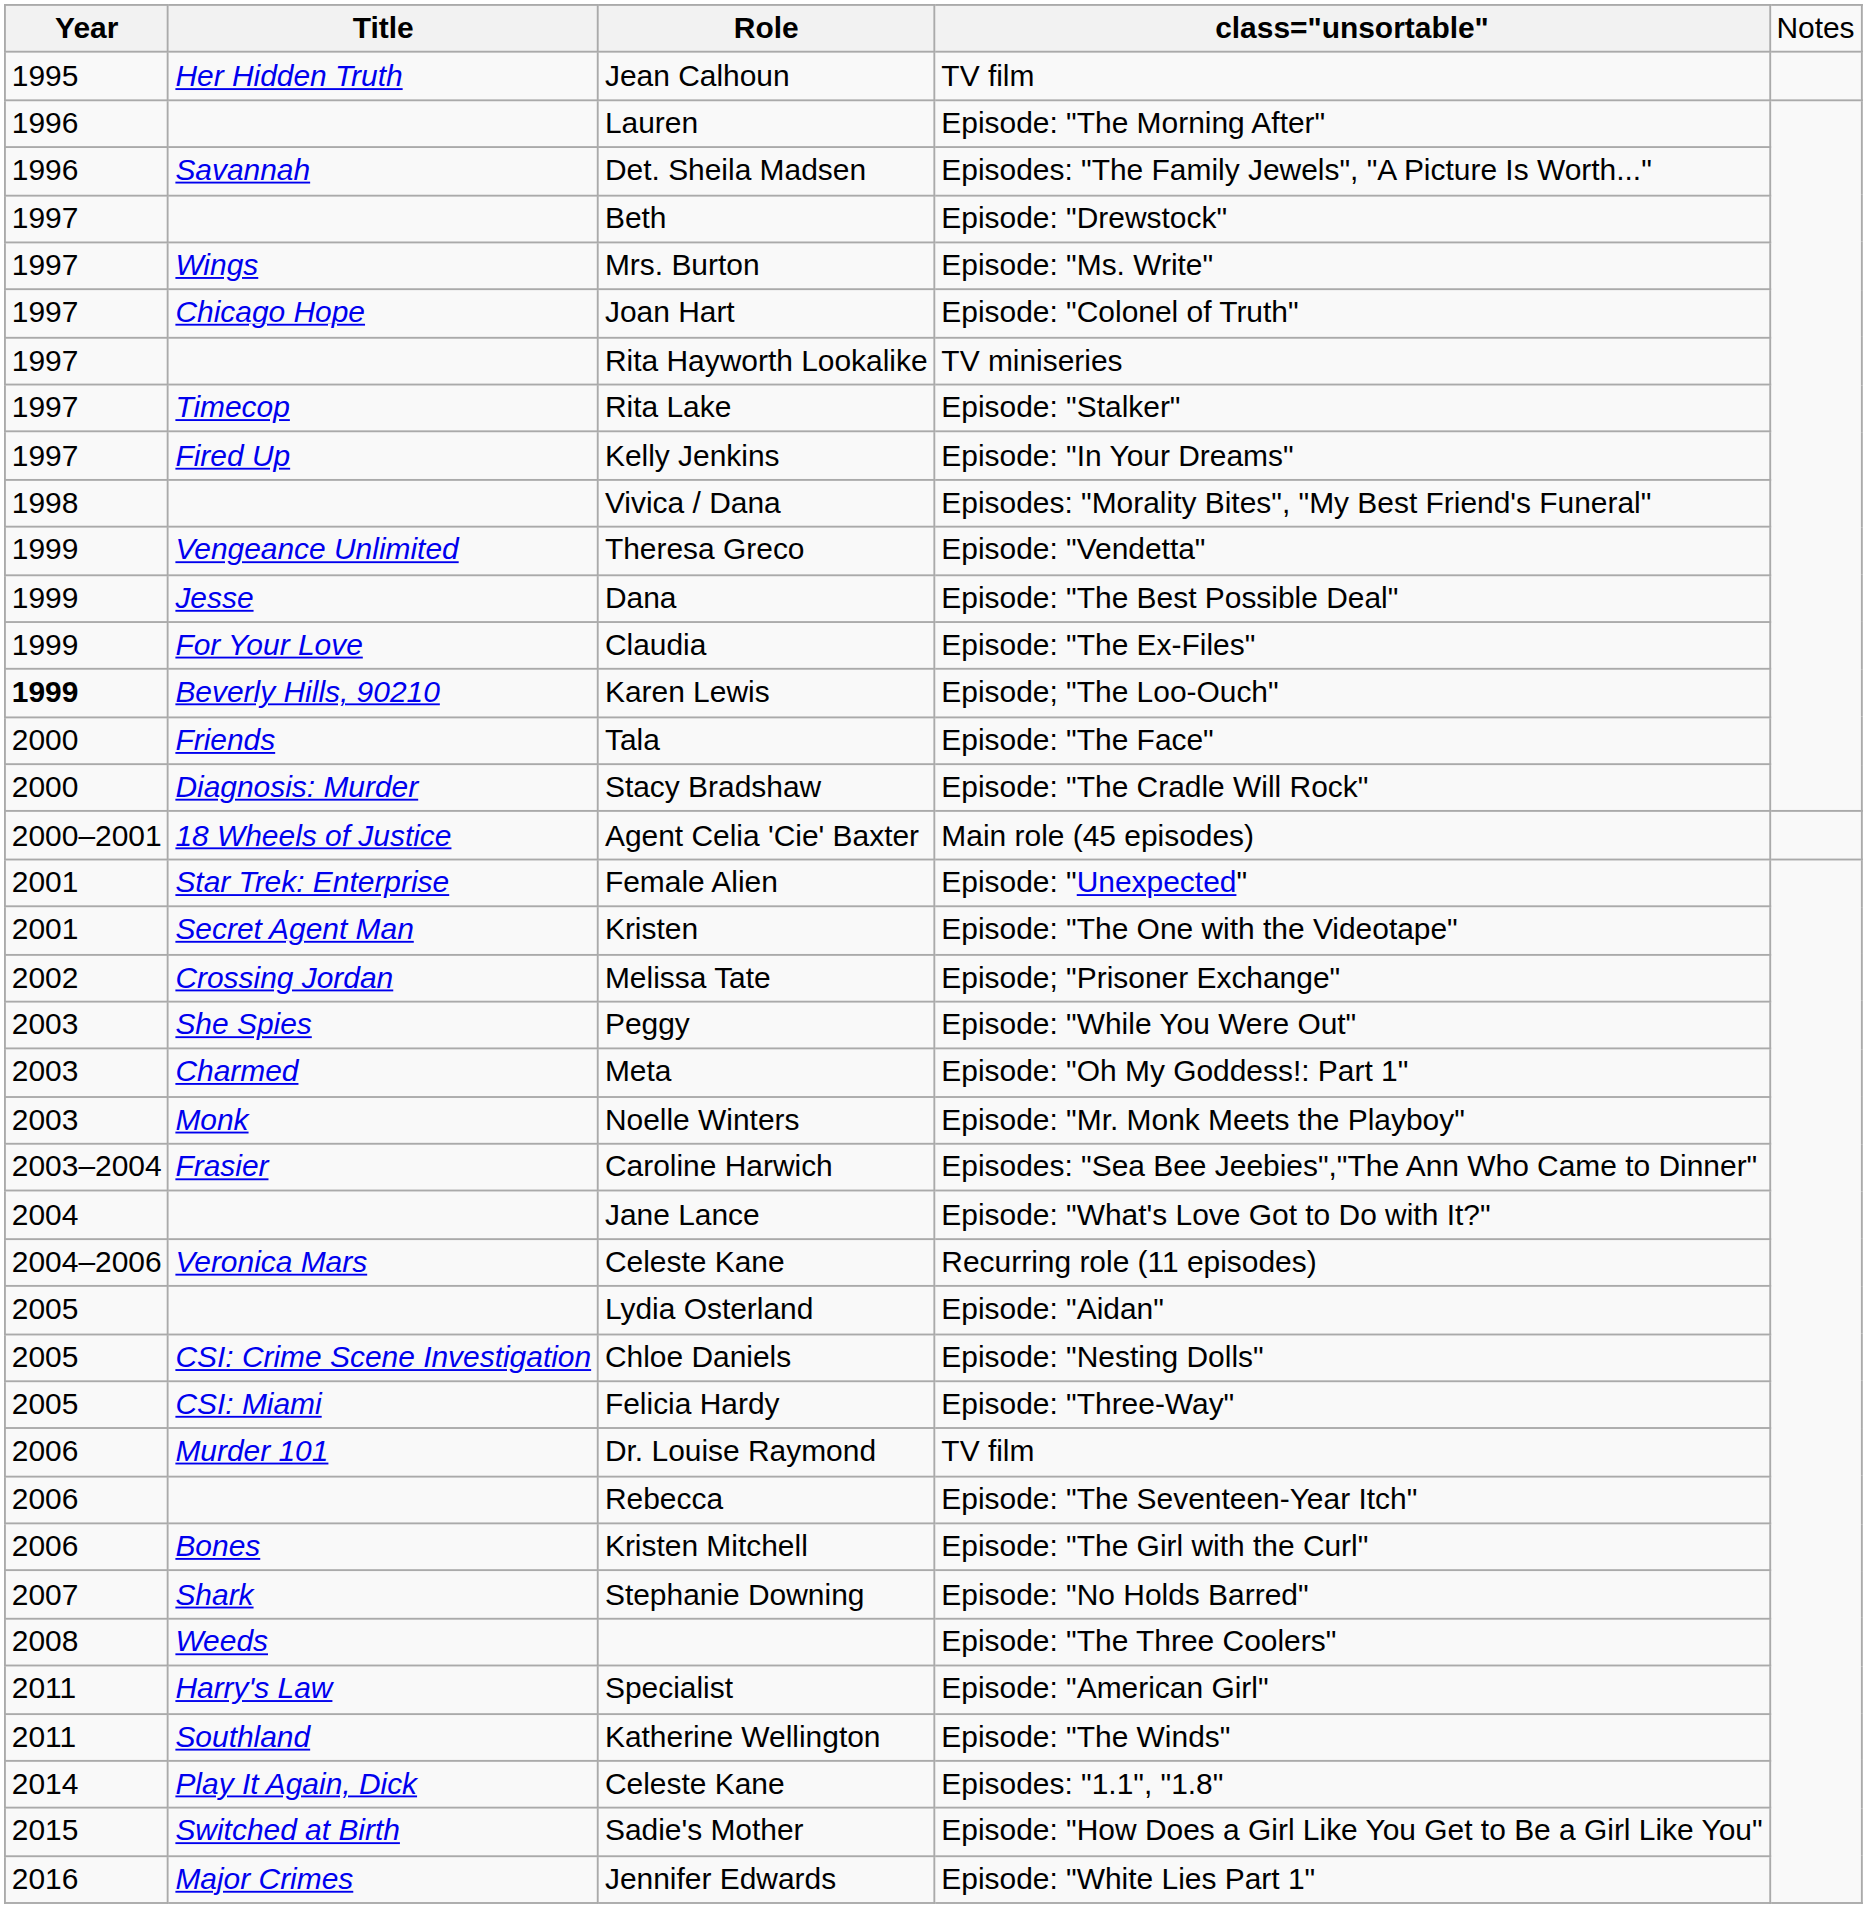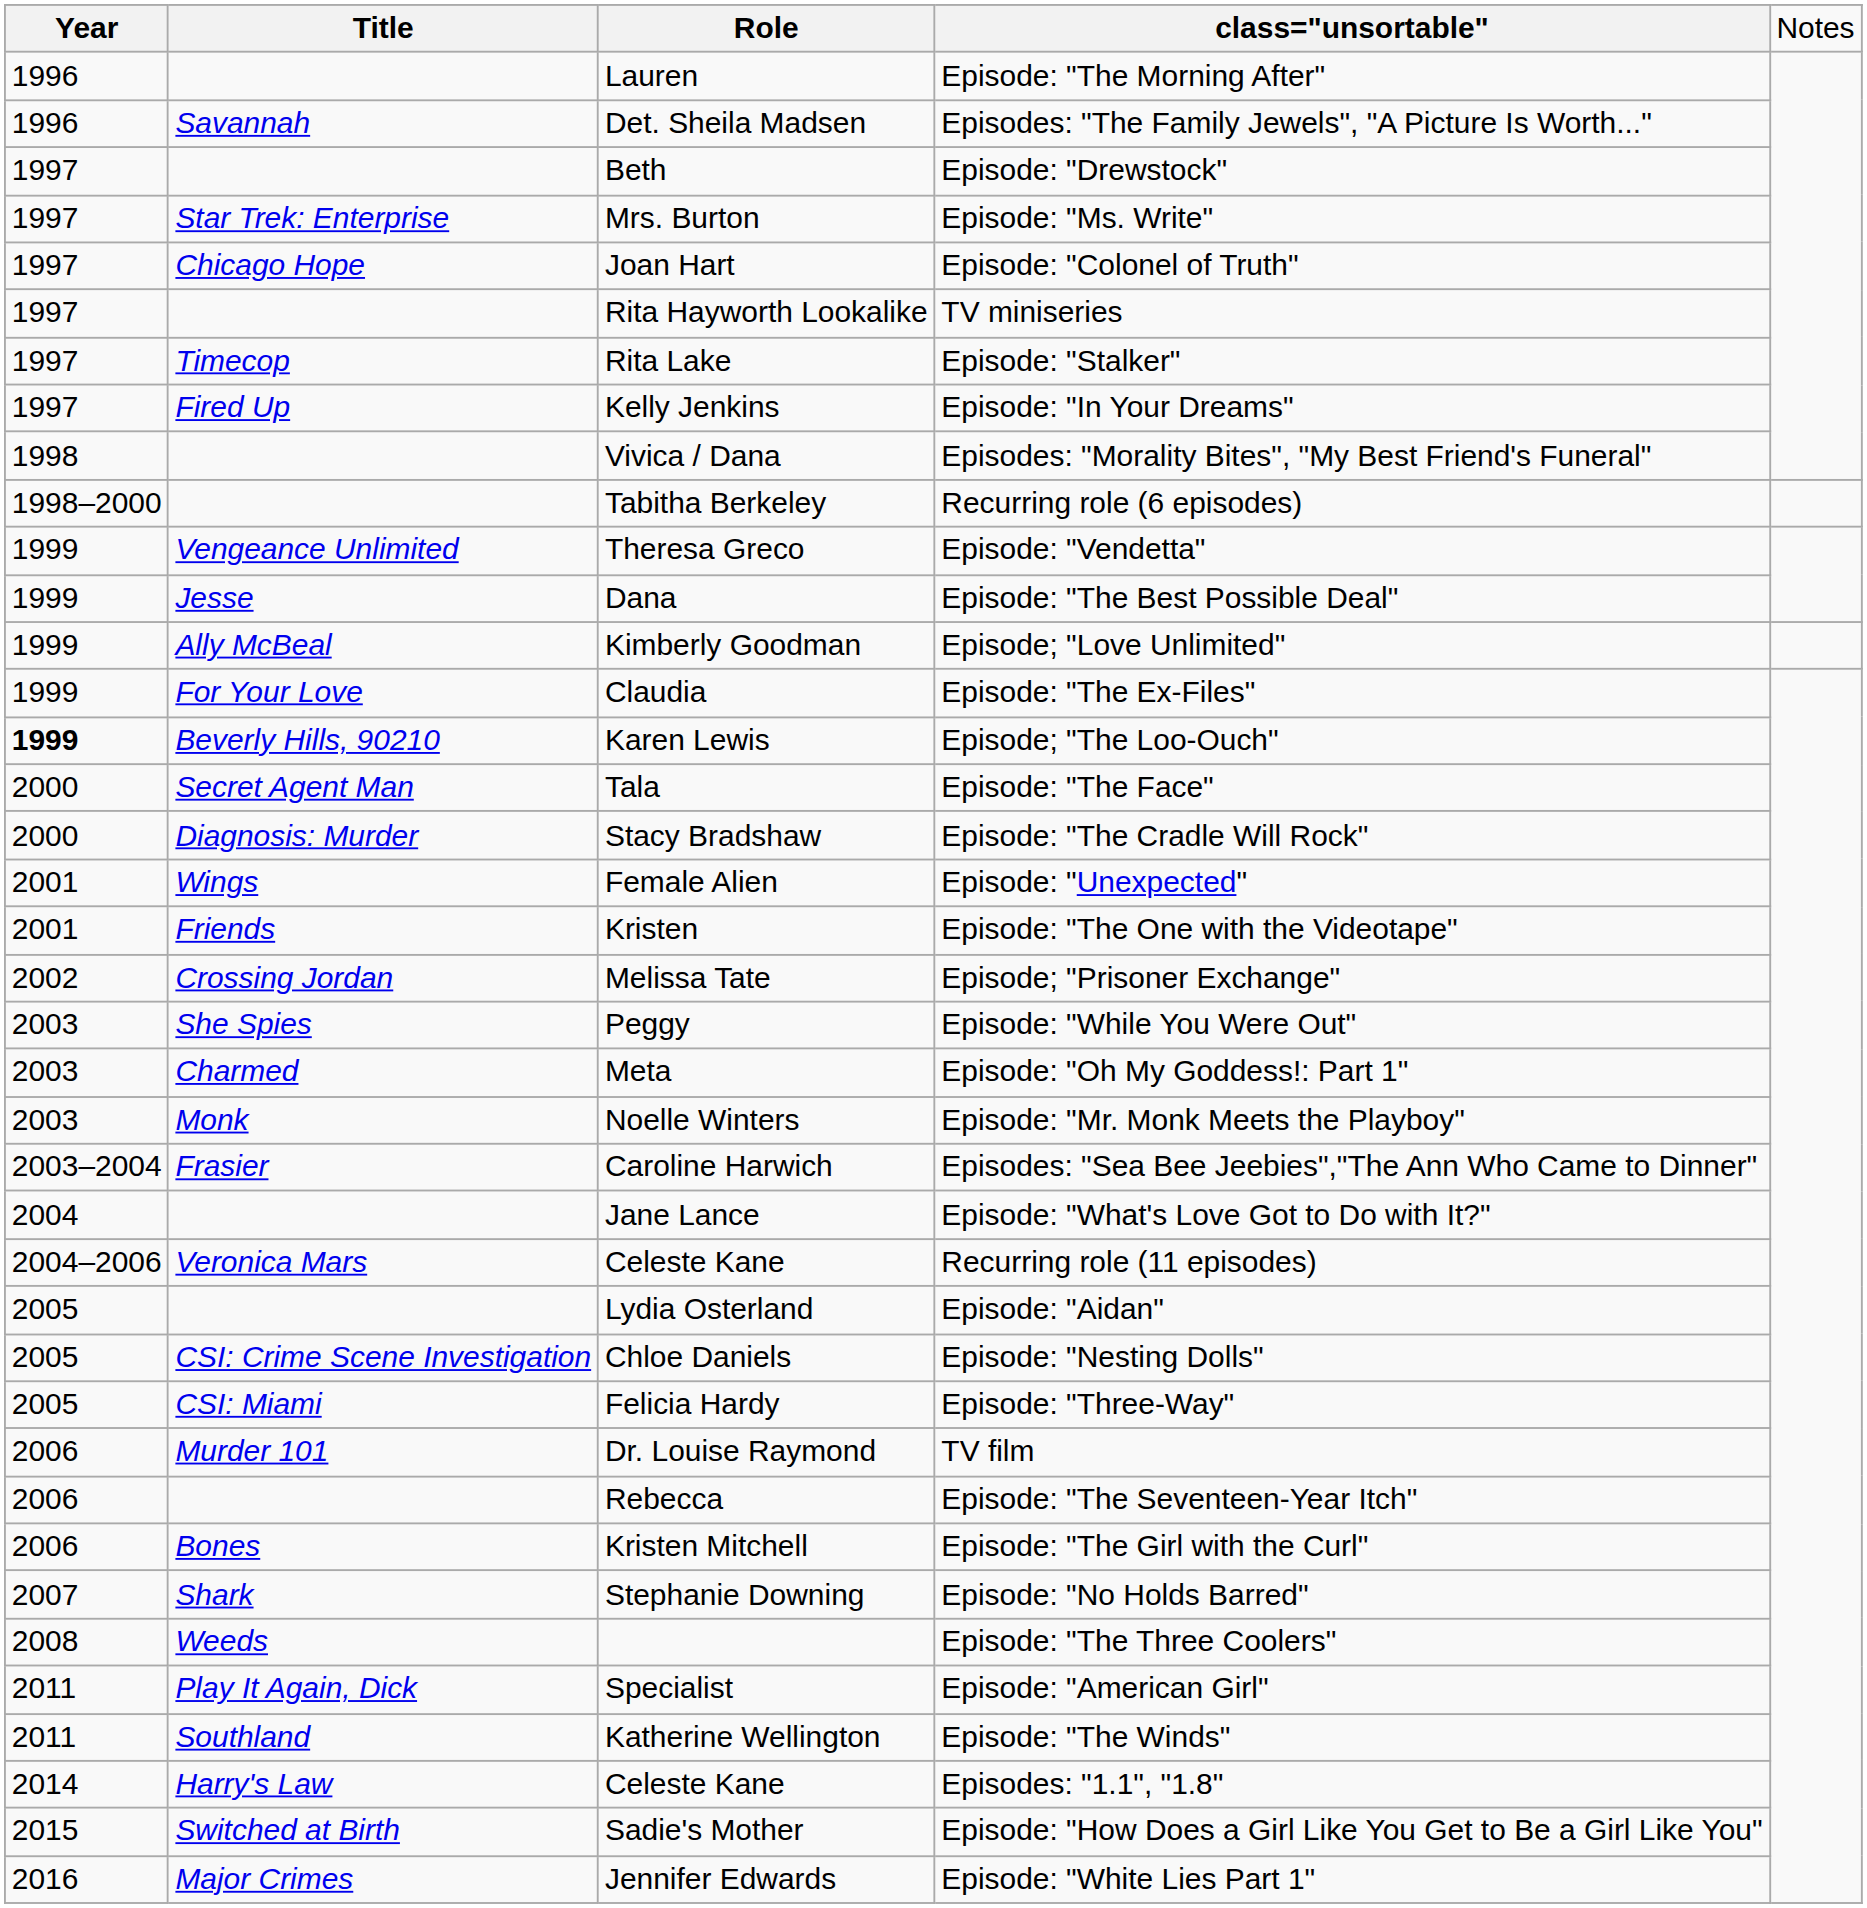- row: (697, 75)
(217, 265) Wings -> (312, 218) Star Trek: Enterprise
+ row: (716, 502)
+ row: (733, 645)
(225, 739) Friends -> (295, 787) Secret Agent Man
- row: (762, 834)
(312, 882) Star Trek: Enterprise -> (217, 882) Wings
(295, 929) Secret Agent Man -> (225, 929) Friends
(254, 1689) Harry's Law -> (296, 1689) Play It Again, Dick
(296, 1783) Play It Again, Dick -> (254, 1783) Harry's Law
